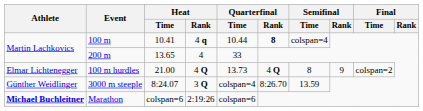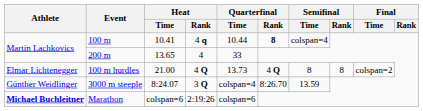(342, 70) 9 -> (342, 70) 8
